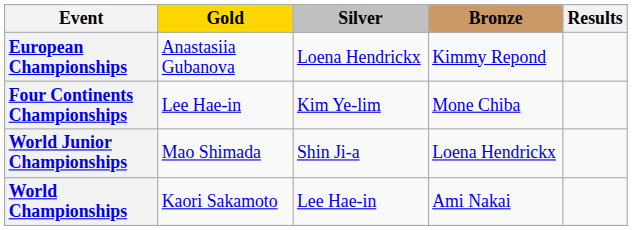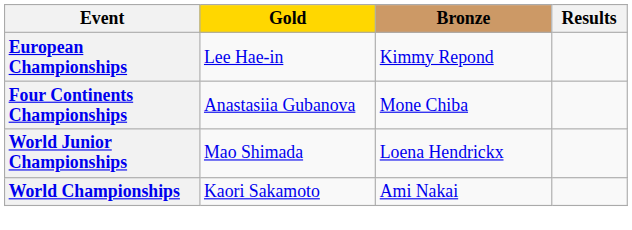- column: (360, 18)
(199, 56) Anastasiia Gubanova -> (244, 56) Lee Hae-in
(201, 104) Lee Hae-in -> (280, 104) Anastasiia Gubanova
